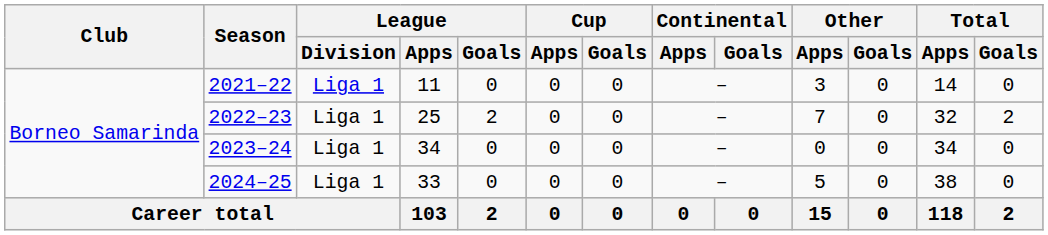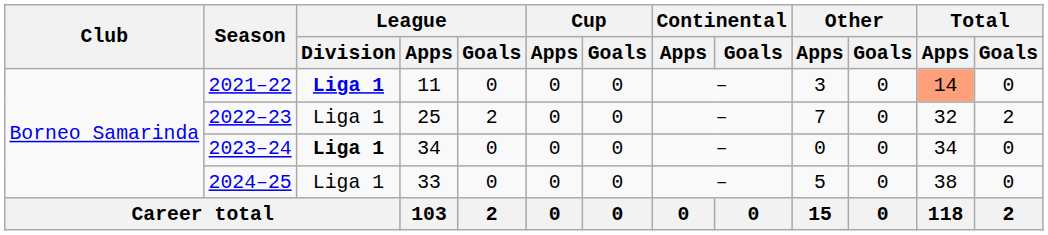(348, 85) normal -> (348, 85) bold
(946, 85) no background -> (946, 85) lightsalmon background
(348, 150) normal -> (348, 150) bold
